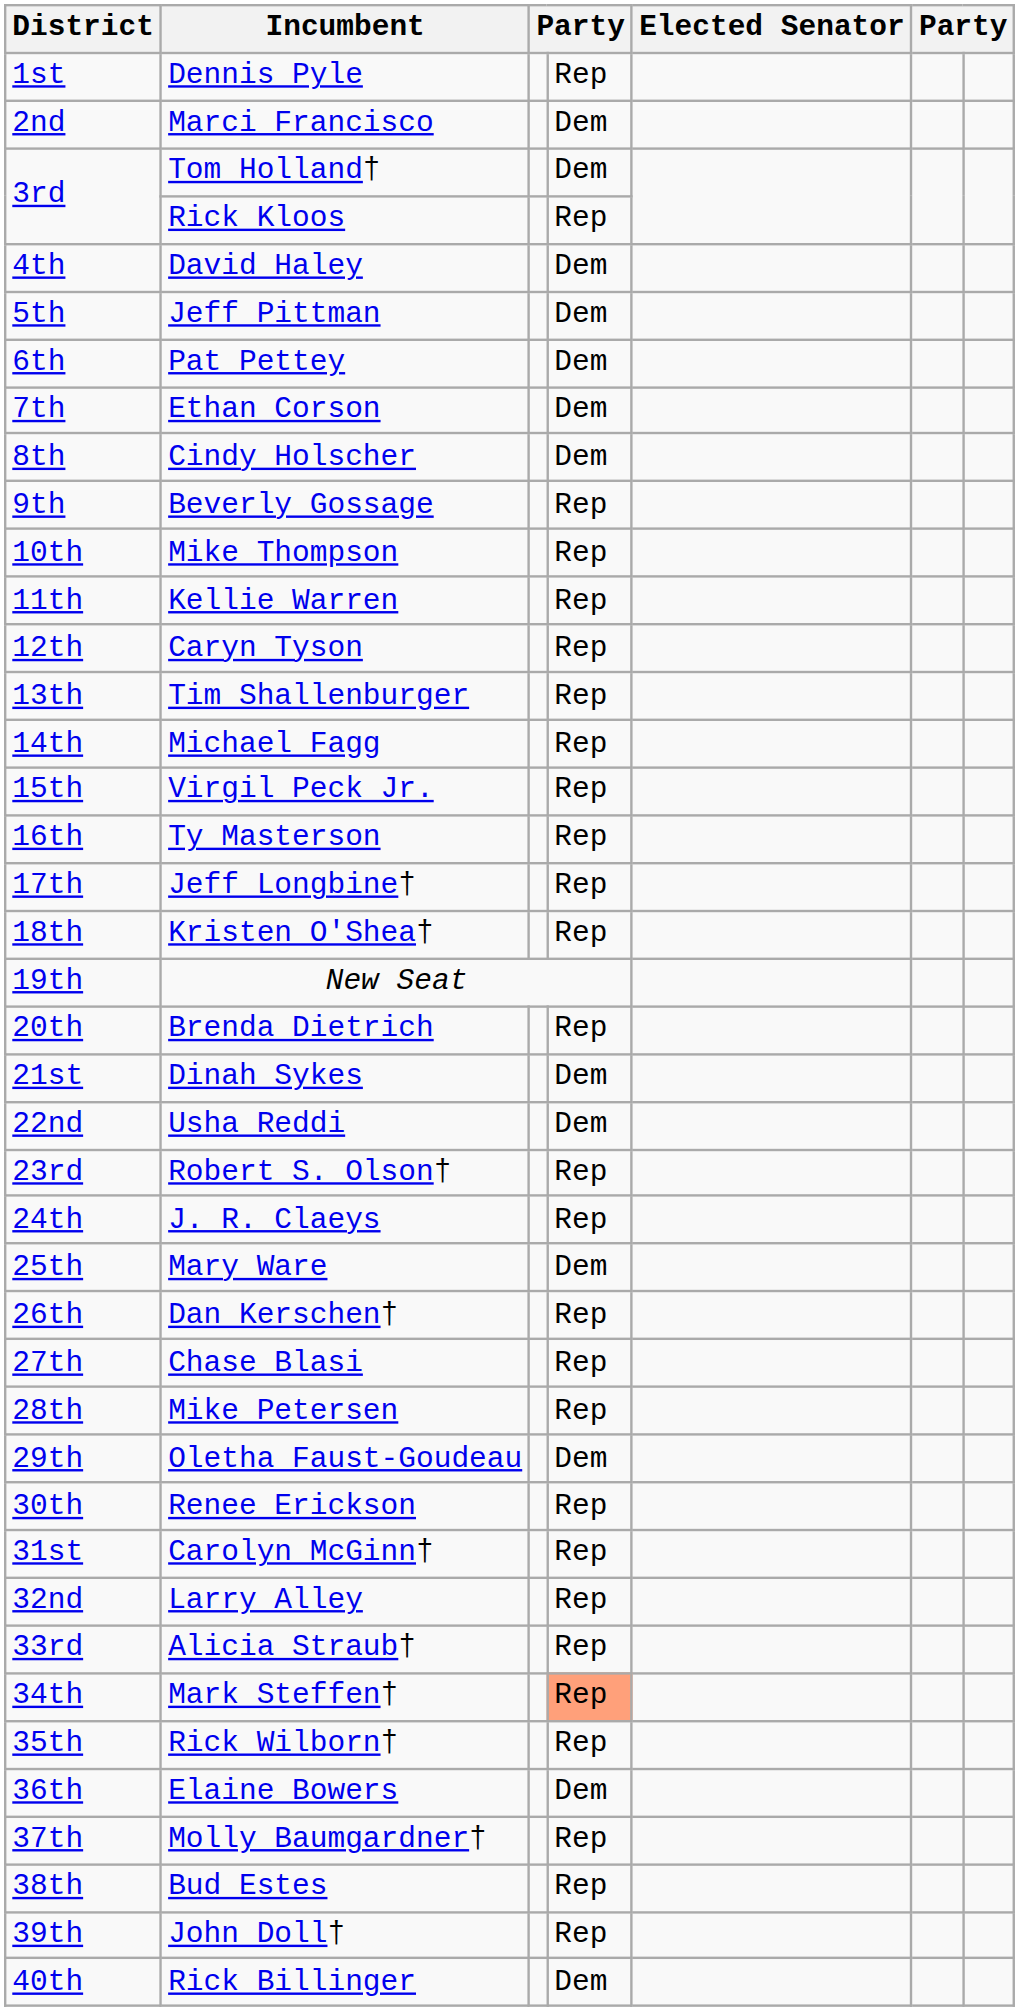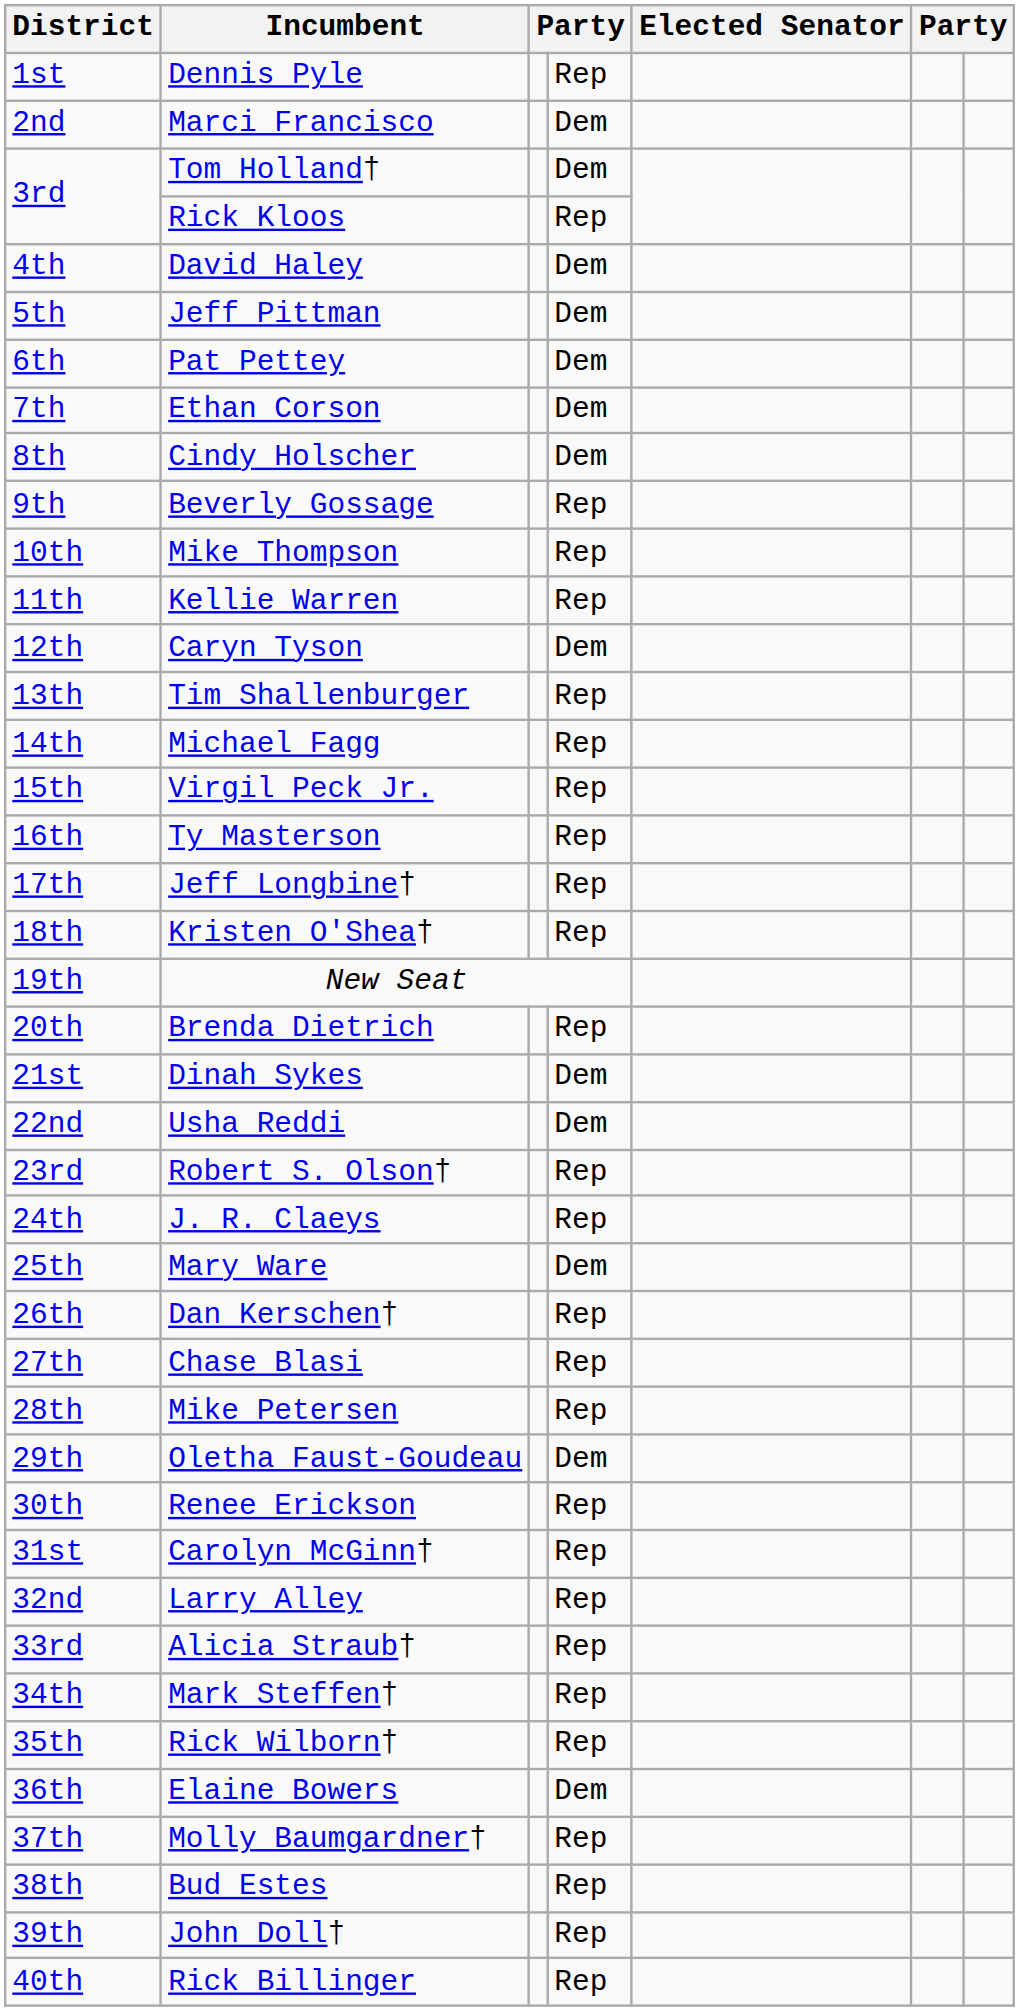(581, 649) Rep -> (581, 649) Dem
(581, 1697) lightsalmon background -> (581, 1697) no background
(581, 1983) Dem -> (581, 1983) Rep
